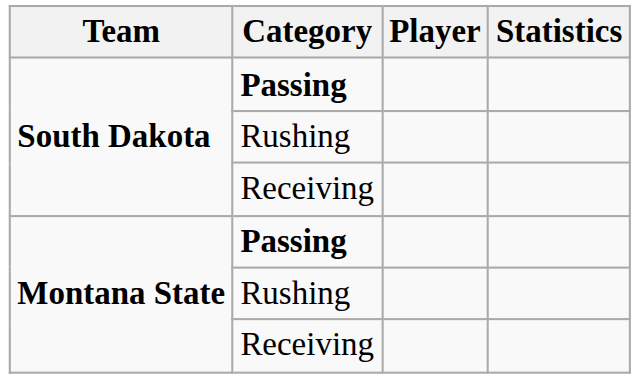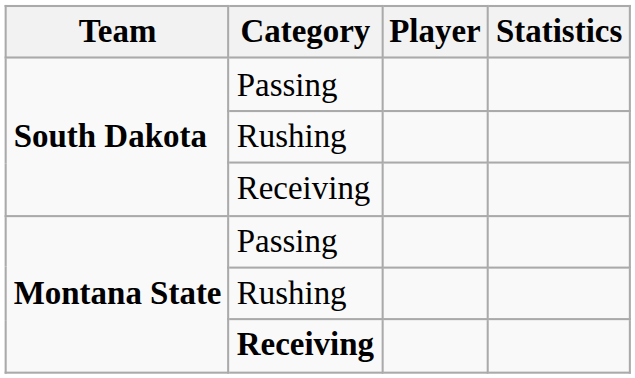(294, 83) bold -> (287, 83) normal
(294, 240) bold -> (287, 240) normal
(307, 345) normal -> (305, 345) bold
